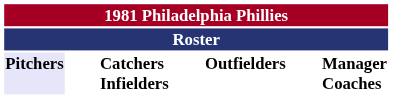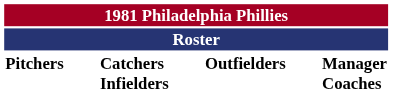(35, 63) lavender background -> (35, 63) no background
